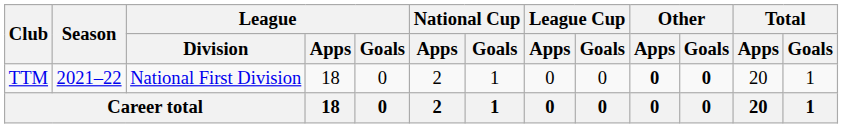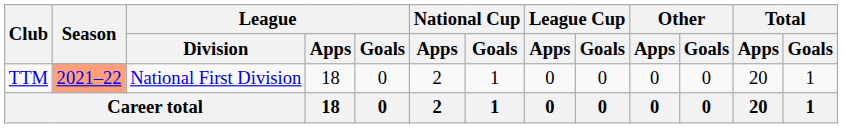(89, 78) no background -> (89, 78) lightsalmon background
(655, 78) bold -> (655, 78) normal
(706, 78) bold -> (706, 78) normal
